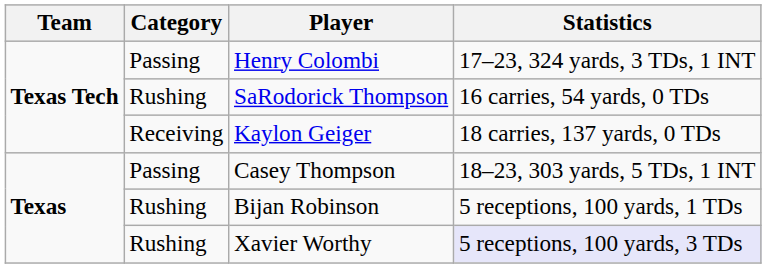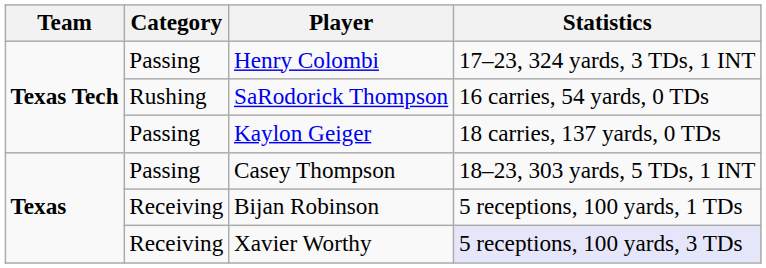(176, 133) Receiving -> (165, 133) Passing
(168, 207) Rushing -> (176, 207) Receiving
(168, 243) Rushing -> (176, 243) Receiving
